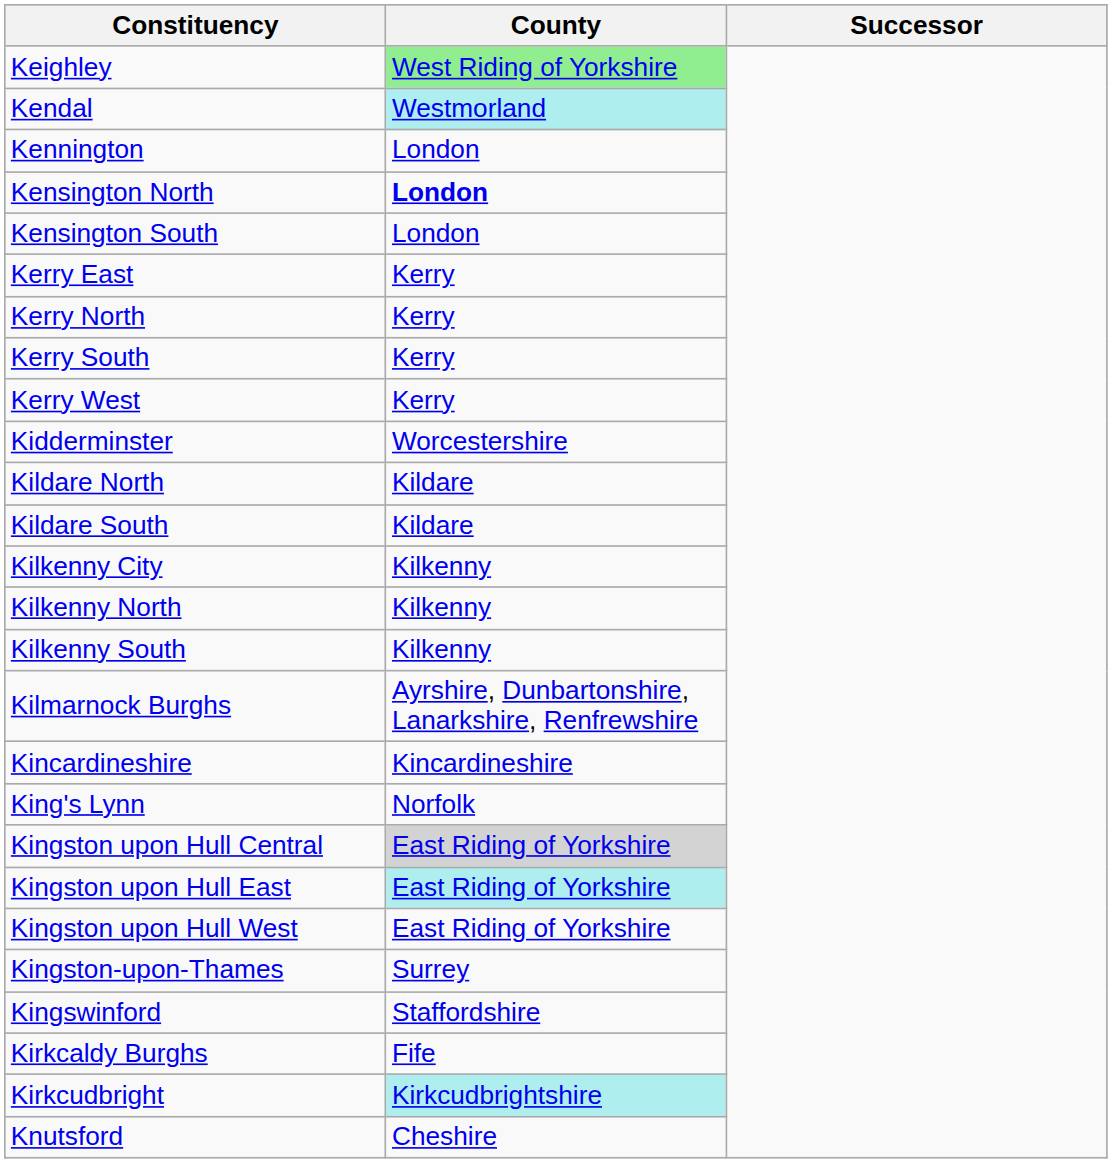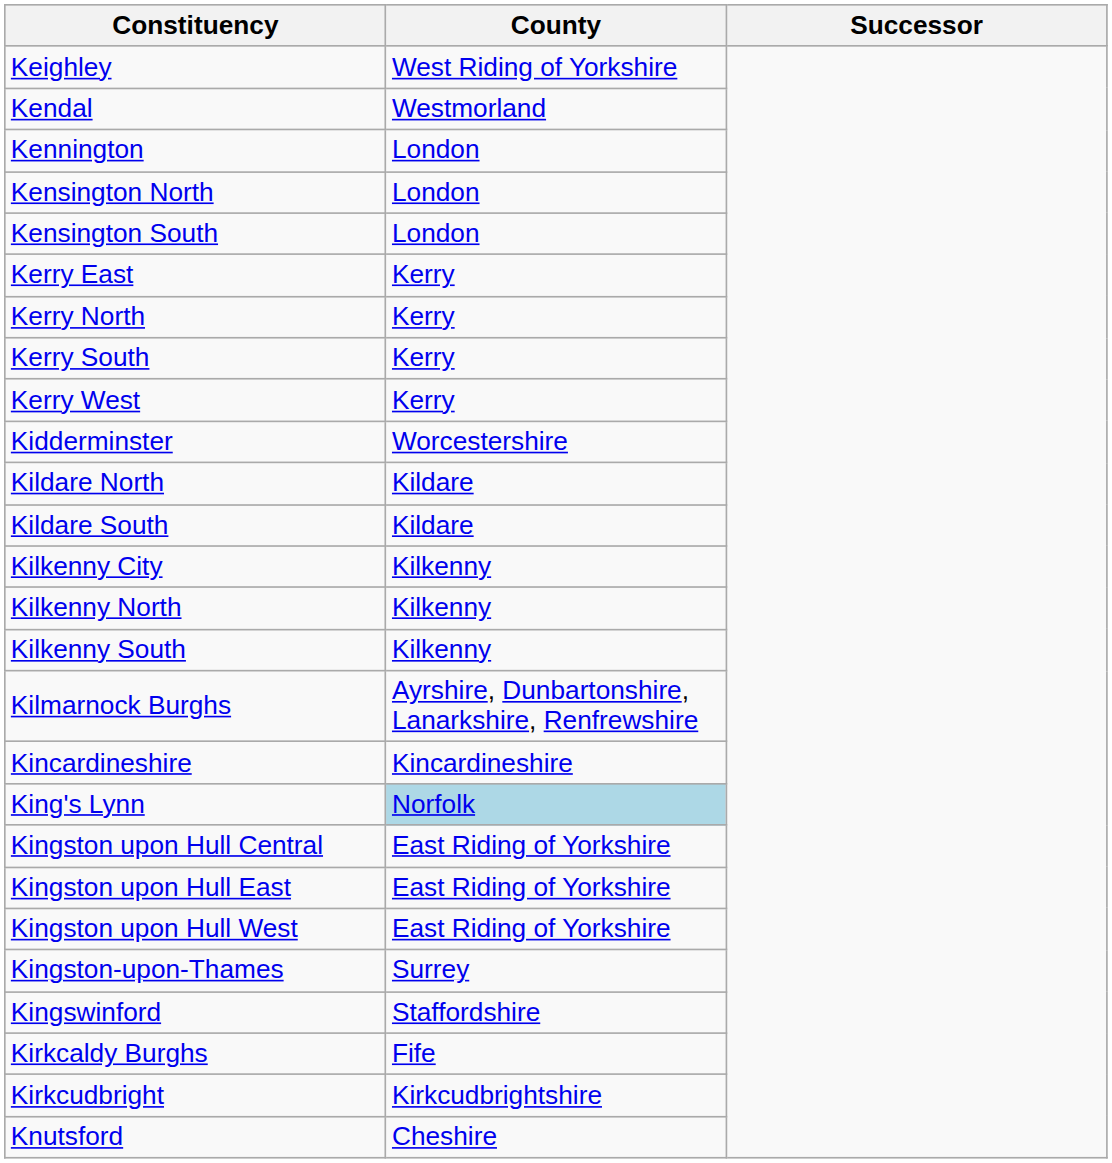(535, 66) lightgreen background -> (535, 66) no background
(469, 108) paleturquoise background -> (469, 108) no background
(440, 191) bold -> (436, 191) normal
(434, 803) no background -> (434, 803) lightblue background
(531, 845) lightgrey background -> (531, 845) no background
(531, 887) paleturquoise background -> (531, 887) no background
(497, 1095) paleturquoise background -> (497, 1095) no background
